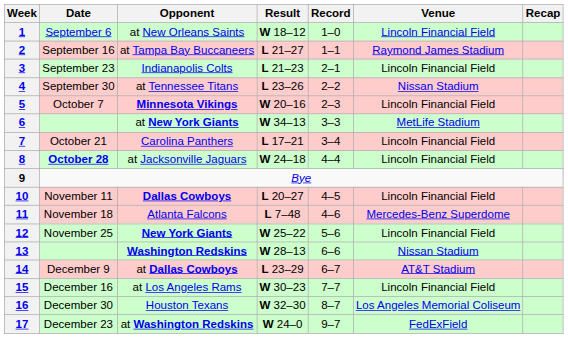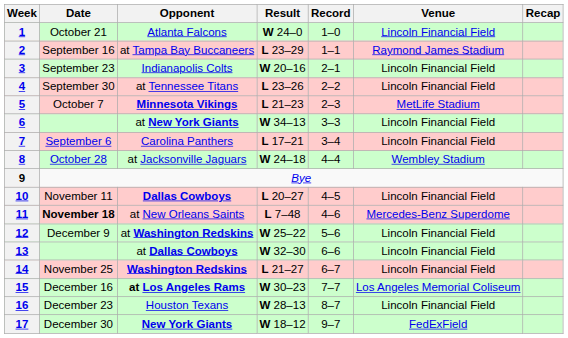(78, 31) September 6 -> (78, 31) October 21
(187, 31) at New Orleans Saints -> (187, 31) Atlanta Falcons
(283, 31) W 18–12 -> (283, 31) W 24–0
(283, 50) L 21–27 -> (283, 50) L 23–29
(283, 68) L 21–23 -> (283, 68) W 20–16
(438, 86) Nissan Stadium -> (438, 86) Lincoln Financial Field
(283, 104) W 20–16 -> (283, 104) L 21–23
(438, 104) Lincoln Financial Field -> (438, 104) MetLife Stadium
(438, 123) MetLife Stadium -> (438, 123) Lincoln Financial Field
(78, 141) October 21 -> (78, 141) September 6
(78, 159) bold -> (78, 159) normal
(438, 159) Lincoln Financial Field -> (438, 159) Wembley Stadium
(78, 214) normal -> (78, 214) bold
(187, 214) Atlanta Falcons -> (187, 214) at New Orleans Saints
(78, 232) November 25 -> (78, 232) December 9
(187, 232) New York Giants -> (187, 232) at Washington Redskins
(187, 251) Washington Redskins -> (187, 251) at Dallas Cowboys
(283, 251) W 28–13 -> (283, 251) W 32–30
(438, 251) Nissan Stadium -> (438, 251) Lincoln Financial Field
(78, 269) December 9 -> (78, 269) November 25
(187, 269) at Dallas Cowboys -> (187, 269) Washington Redskins
(283, 269) L 23–29 -> (283, 269) L 21–27
(438, 269) AT&T Stadium -> (438, 269) Lincoln Financial Field
(187, 287) normal -> (187, 287) bold
(438, 287) Lincoln Financial Field -> (438, 287) Los Angeles Memorial Coliseum
(78, 305) December 30 -> (78, 305) December 23
(283, 305) W 32–30 -> (283, 305) W 28–13
(438, 305) Los Angeles Memorial Coliseum -> (438, 305) Lincoln Financial Field
(78, 324) December 23 -> (78, 324) December 30
(187, 324) at Washington Redskins -> (187, 324) New York Giants
(283, 324) W 24–0 -> (283, 324) W 18–12
